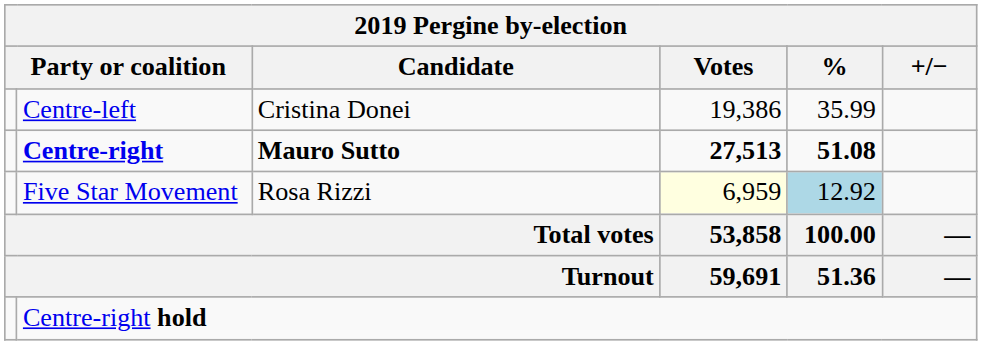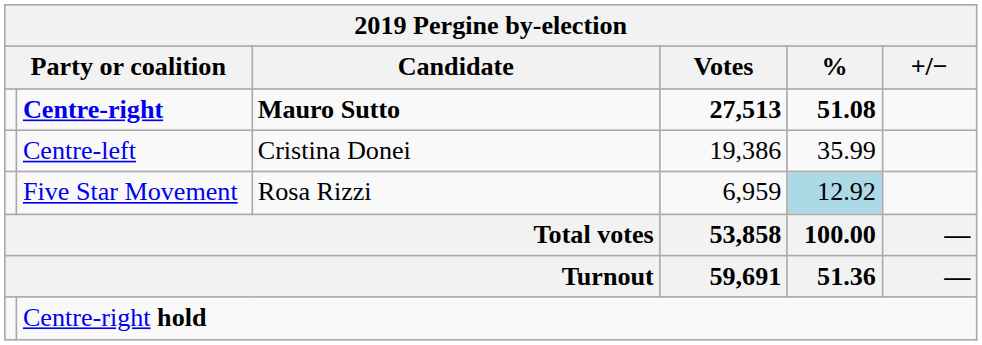rows swapped: (93, 150) <-> (79, 108)
(752, 192) lightyellow background -> (752, 192) no background
